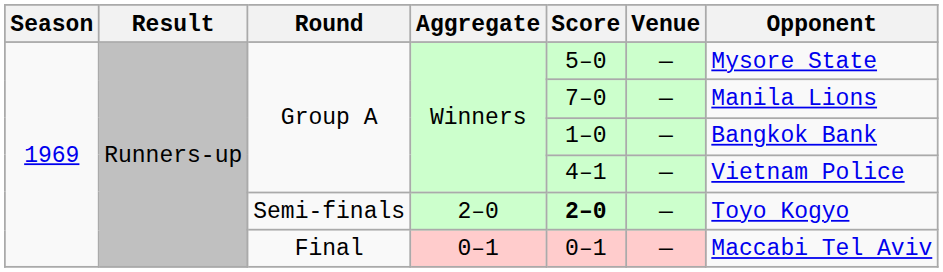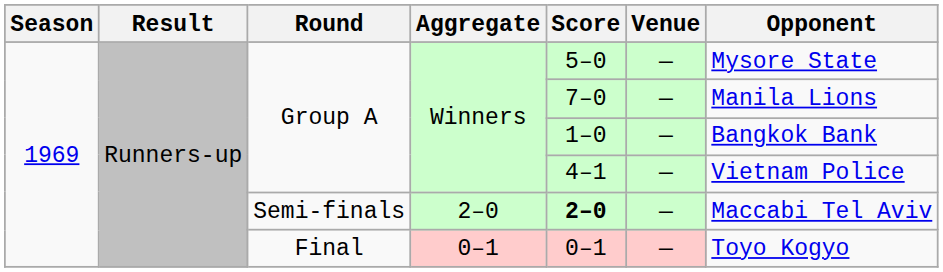(780, 211) Toyo Kogyo -> (822, 211) Maccabi Tel Aviv
(822, 249) Maccabi Tel Aviv -> (780, 249) Toyo Kogyo
